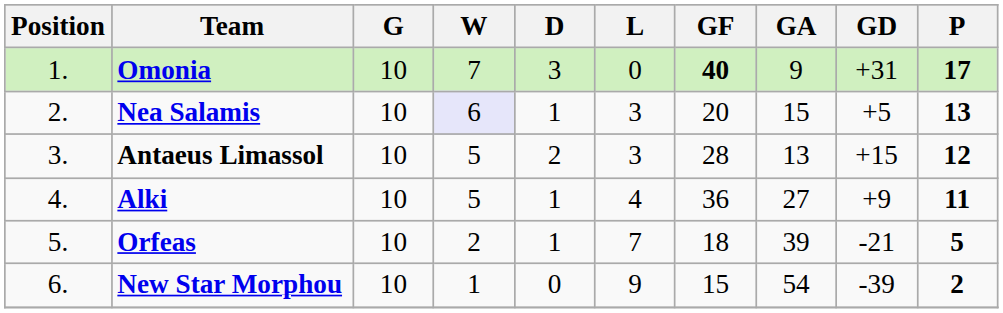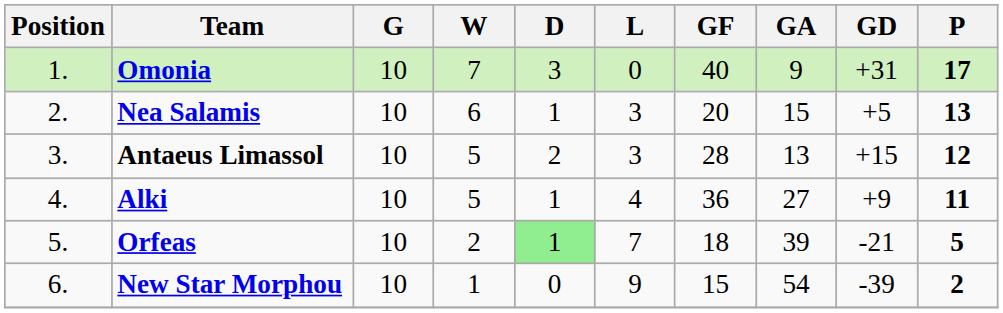(716, 69) bold -> (716, 69) normal
(474, 112) lavender background -> (474, 112) no background
(554, 241) no background -> (554, 241) lightgreen background
